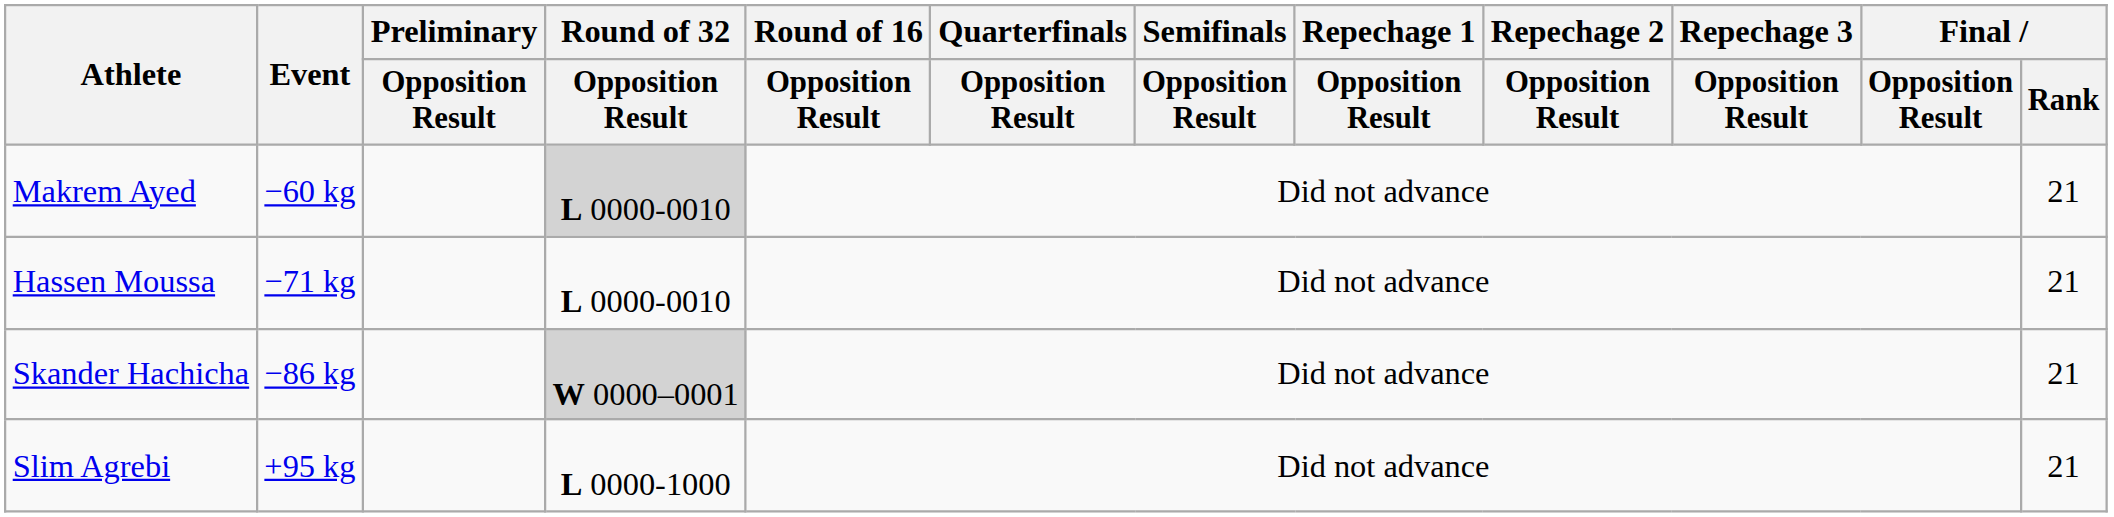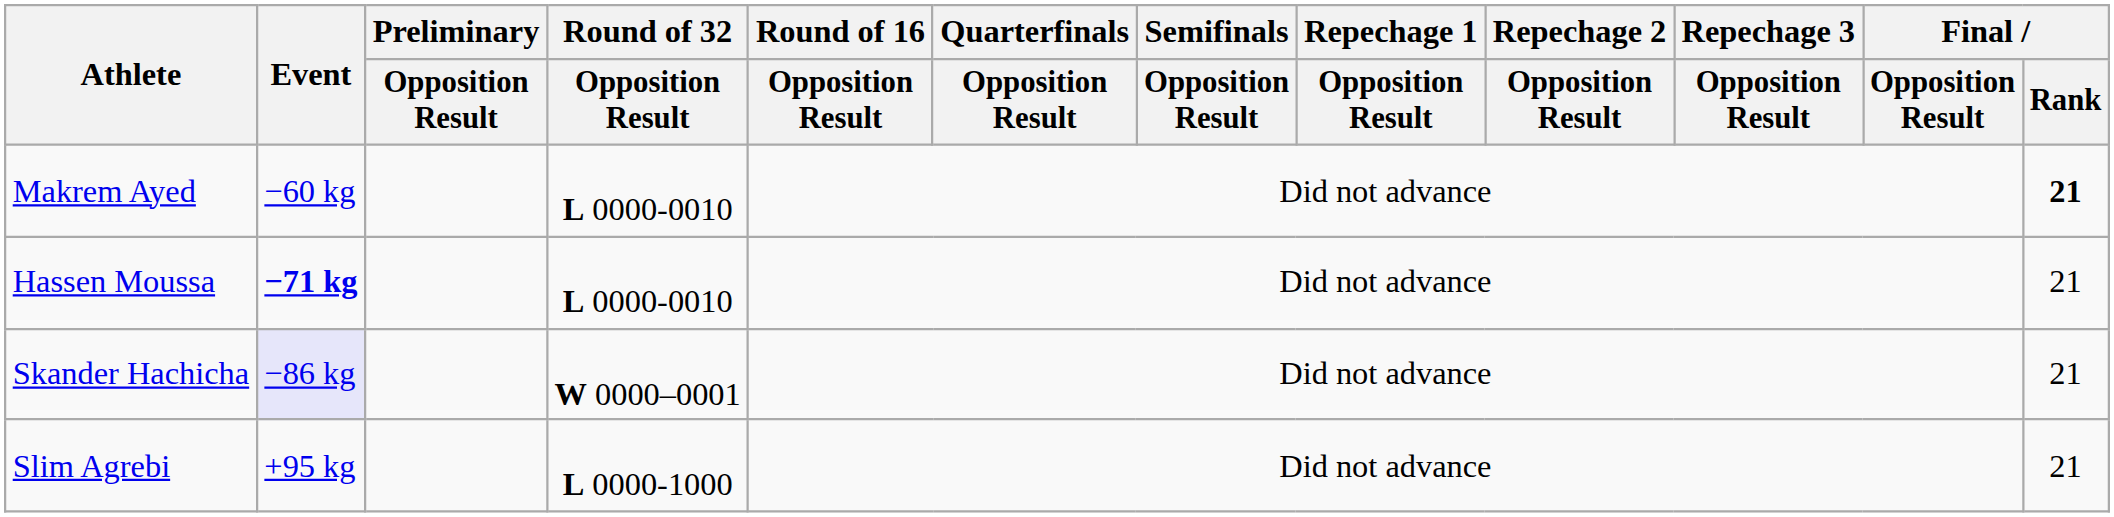(646, 209) lightgrey background -> (648, 209) no background
(2064, 190) normal -> (2066, 190) bold
(310, 282) normal -> (311, 282) bold
(310, 374) no background -> (310, 374) lavender background
(646, 393) lightgrey background -> (648, 393) no background
